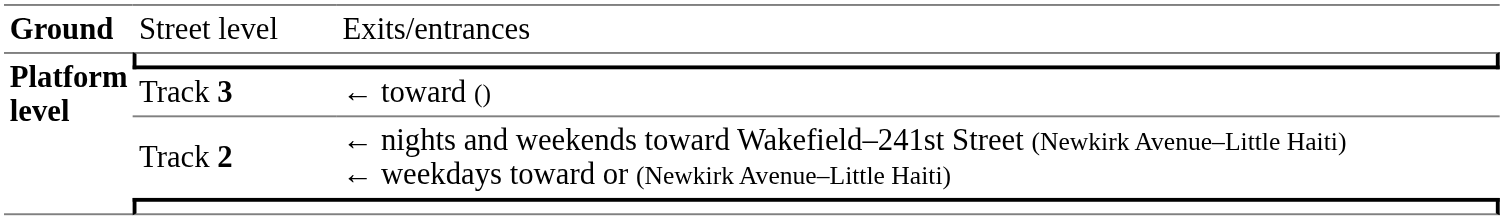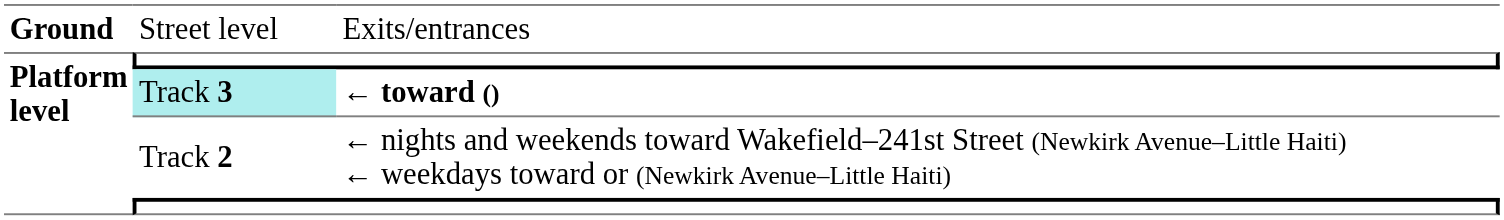(186, 91) no background -> (186, 91) paleturquoise background
(417, 91) normal -> (421, 91) bold
